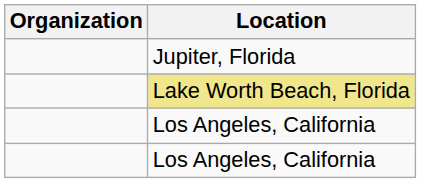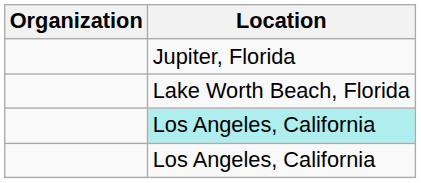(281, 90) khaki background -> (281, 90) no background
(264, 125) no background -> (264, 125) paleturquoise background
